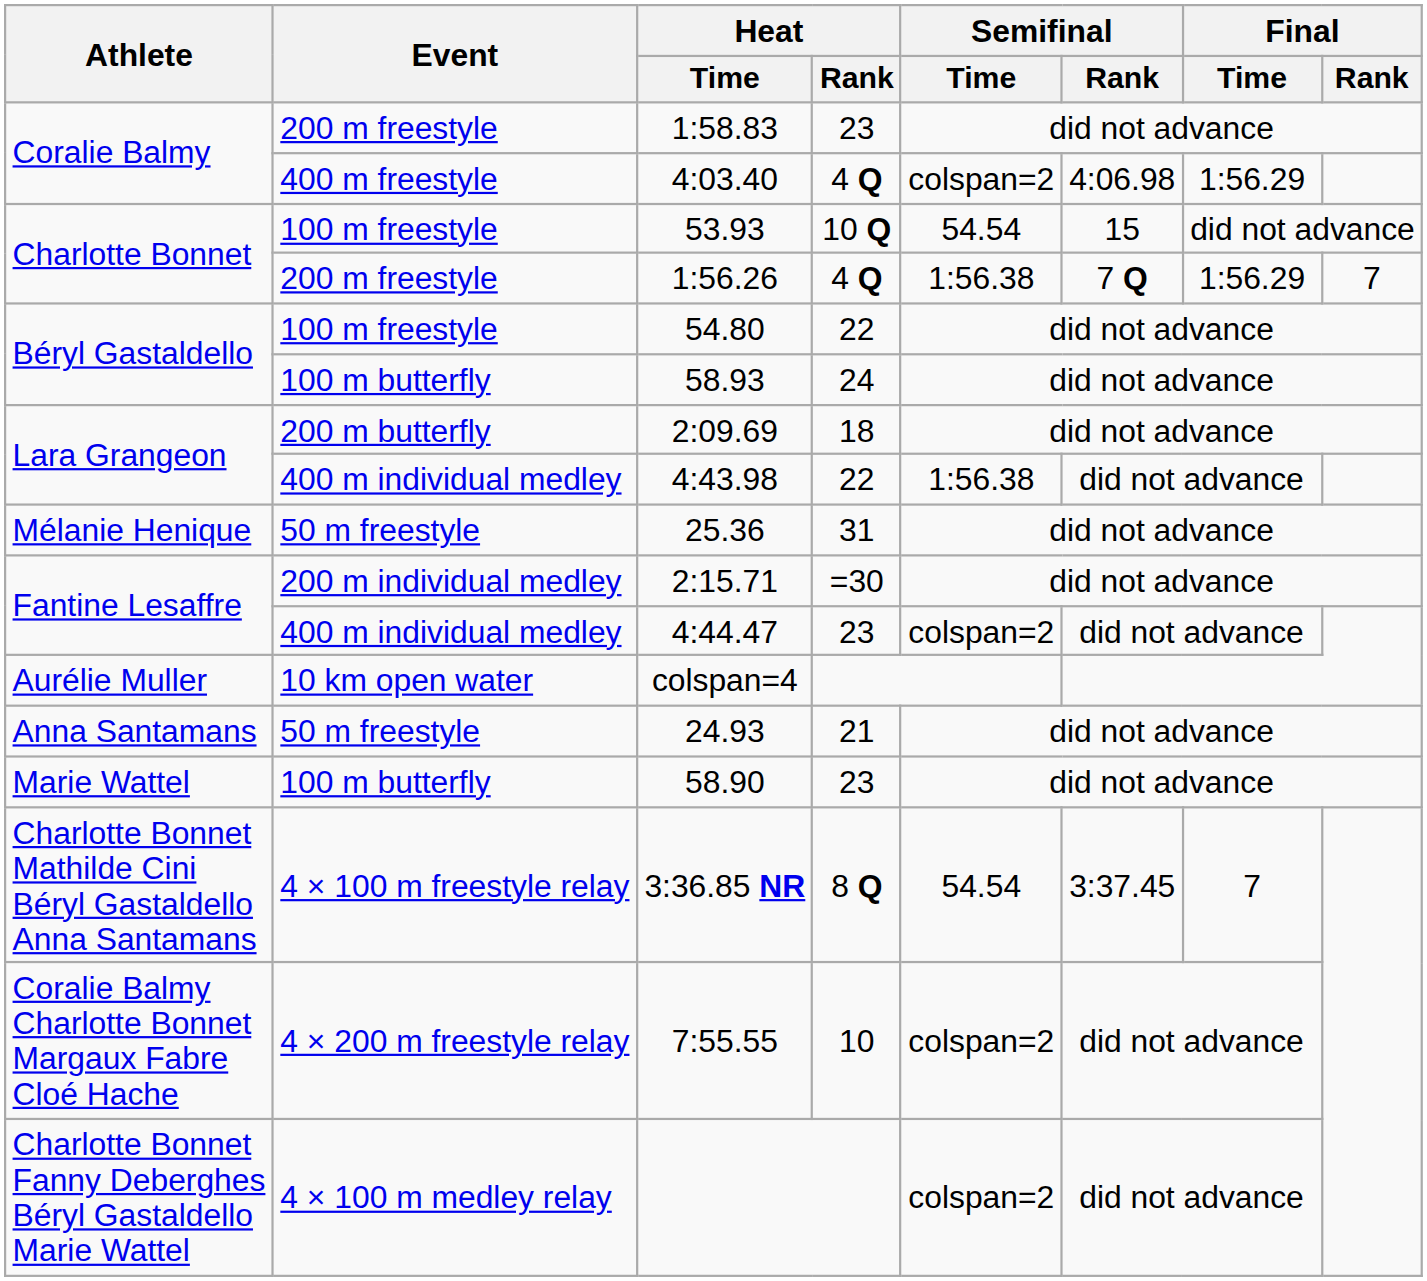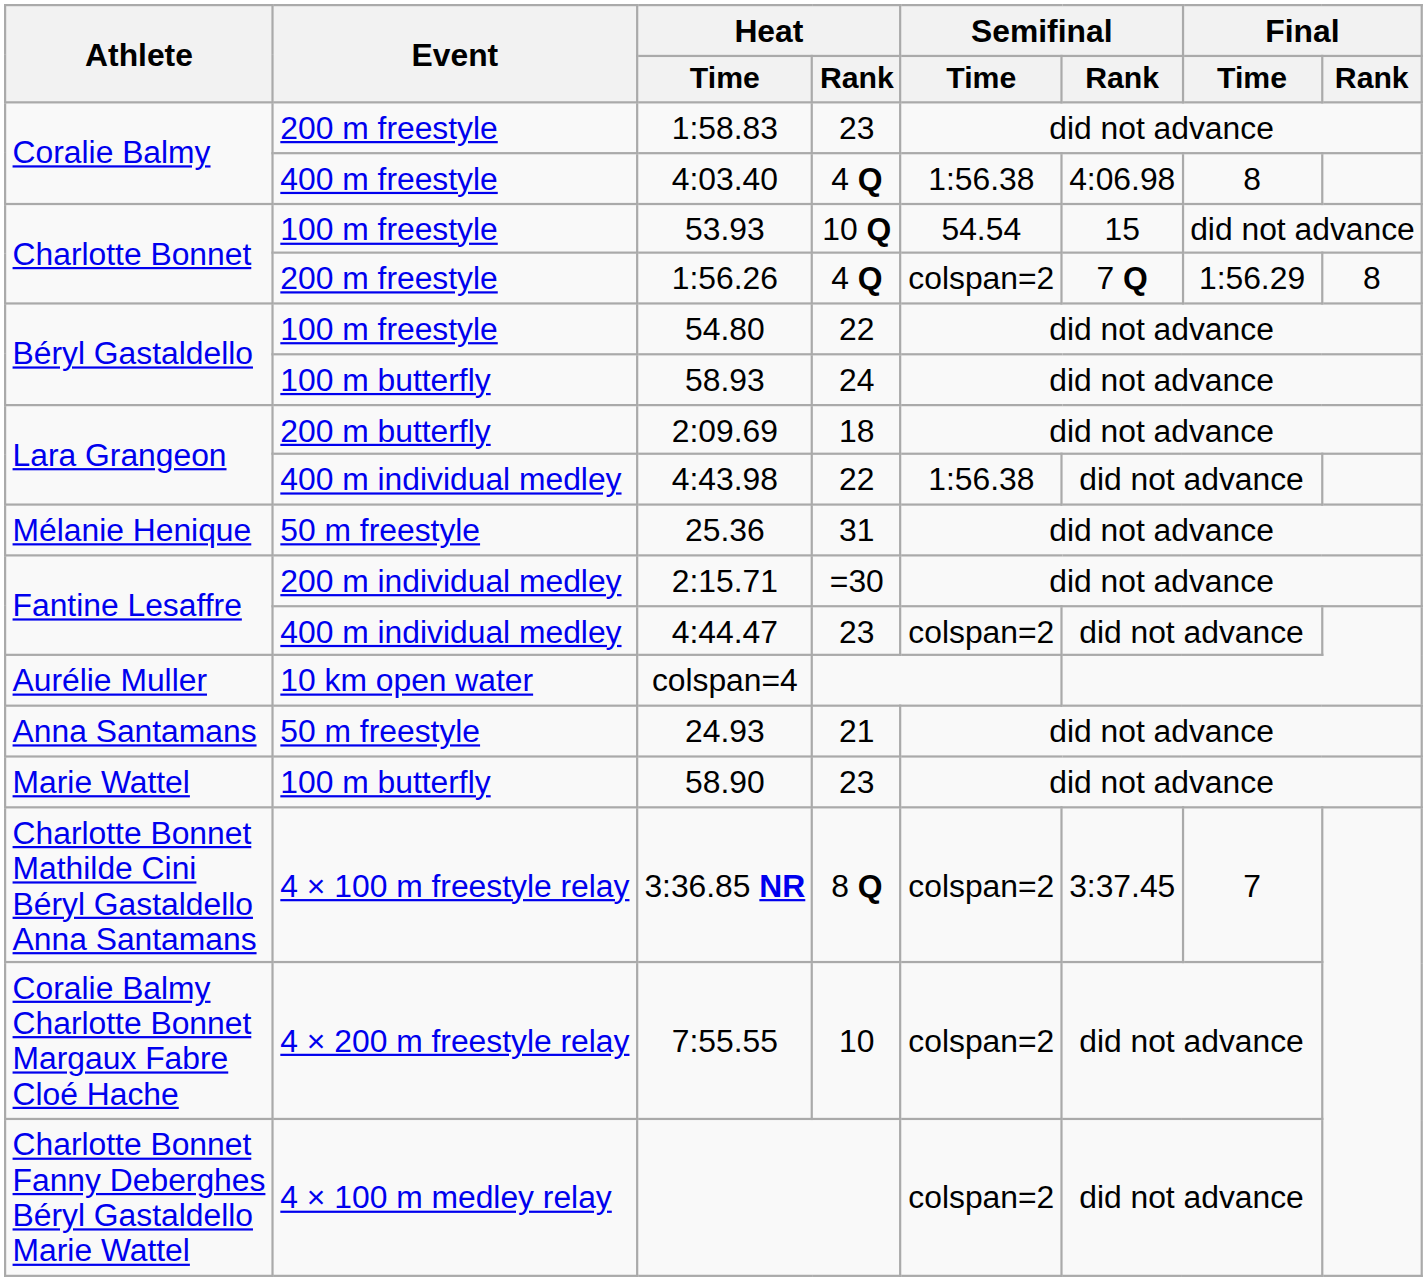(981, 179) colspan=2 -> (981, 179) 1:56.38
(1252, 179) 1:56.29 -> (1252, 179) 8
(981, 279) 1:56.38 -> (981, 279) colspan=2
(1372, 279) 7 -> (1372, 279) 8
(981, 885) 54.54 -> (981, 885) colspan=2
